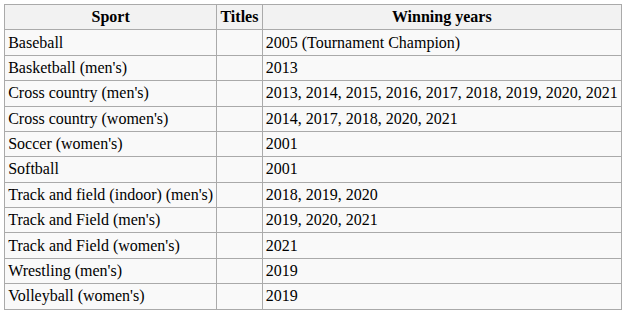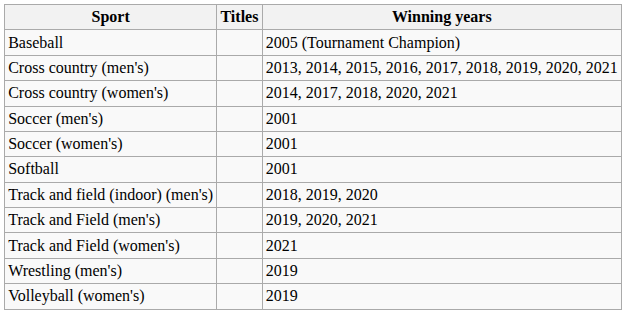- row: (68, 67)
+ row: (56, 118)
